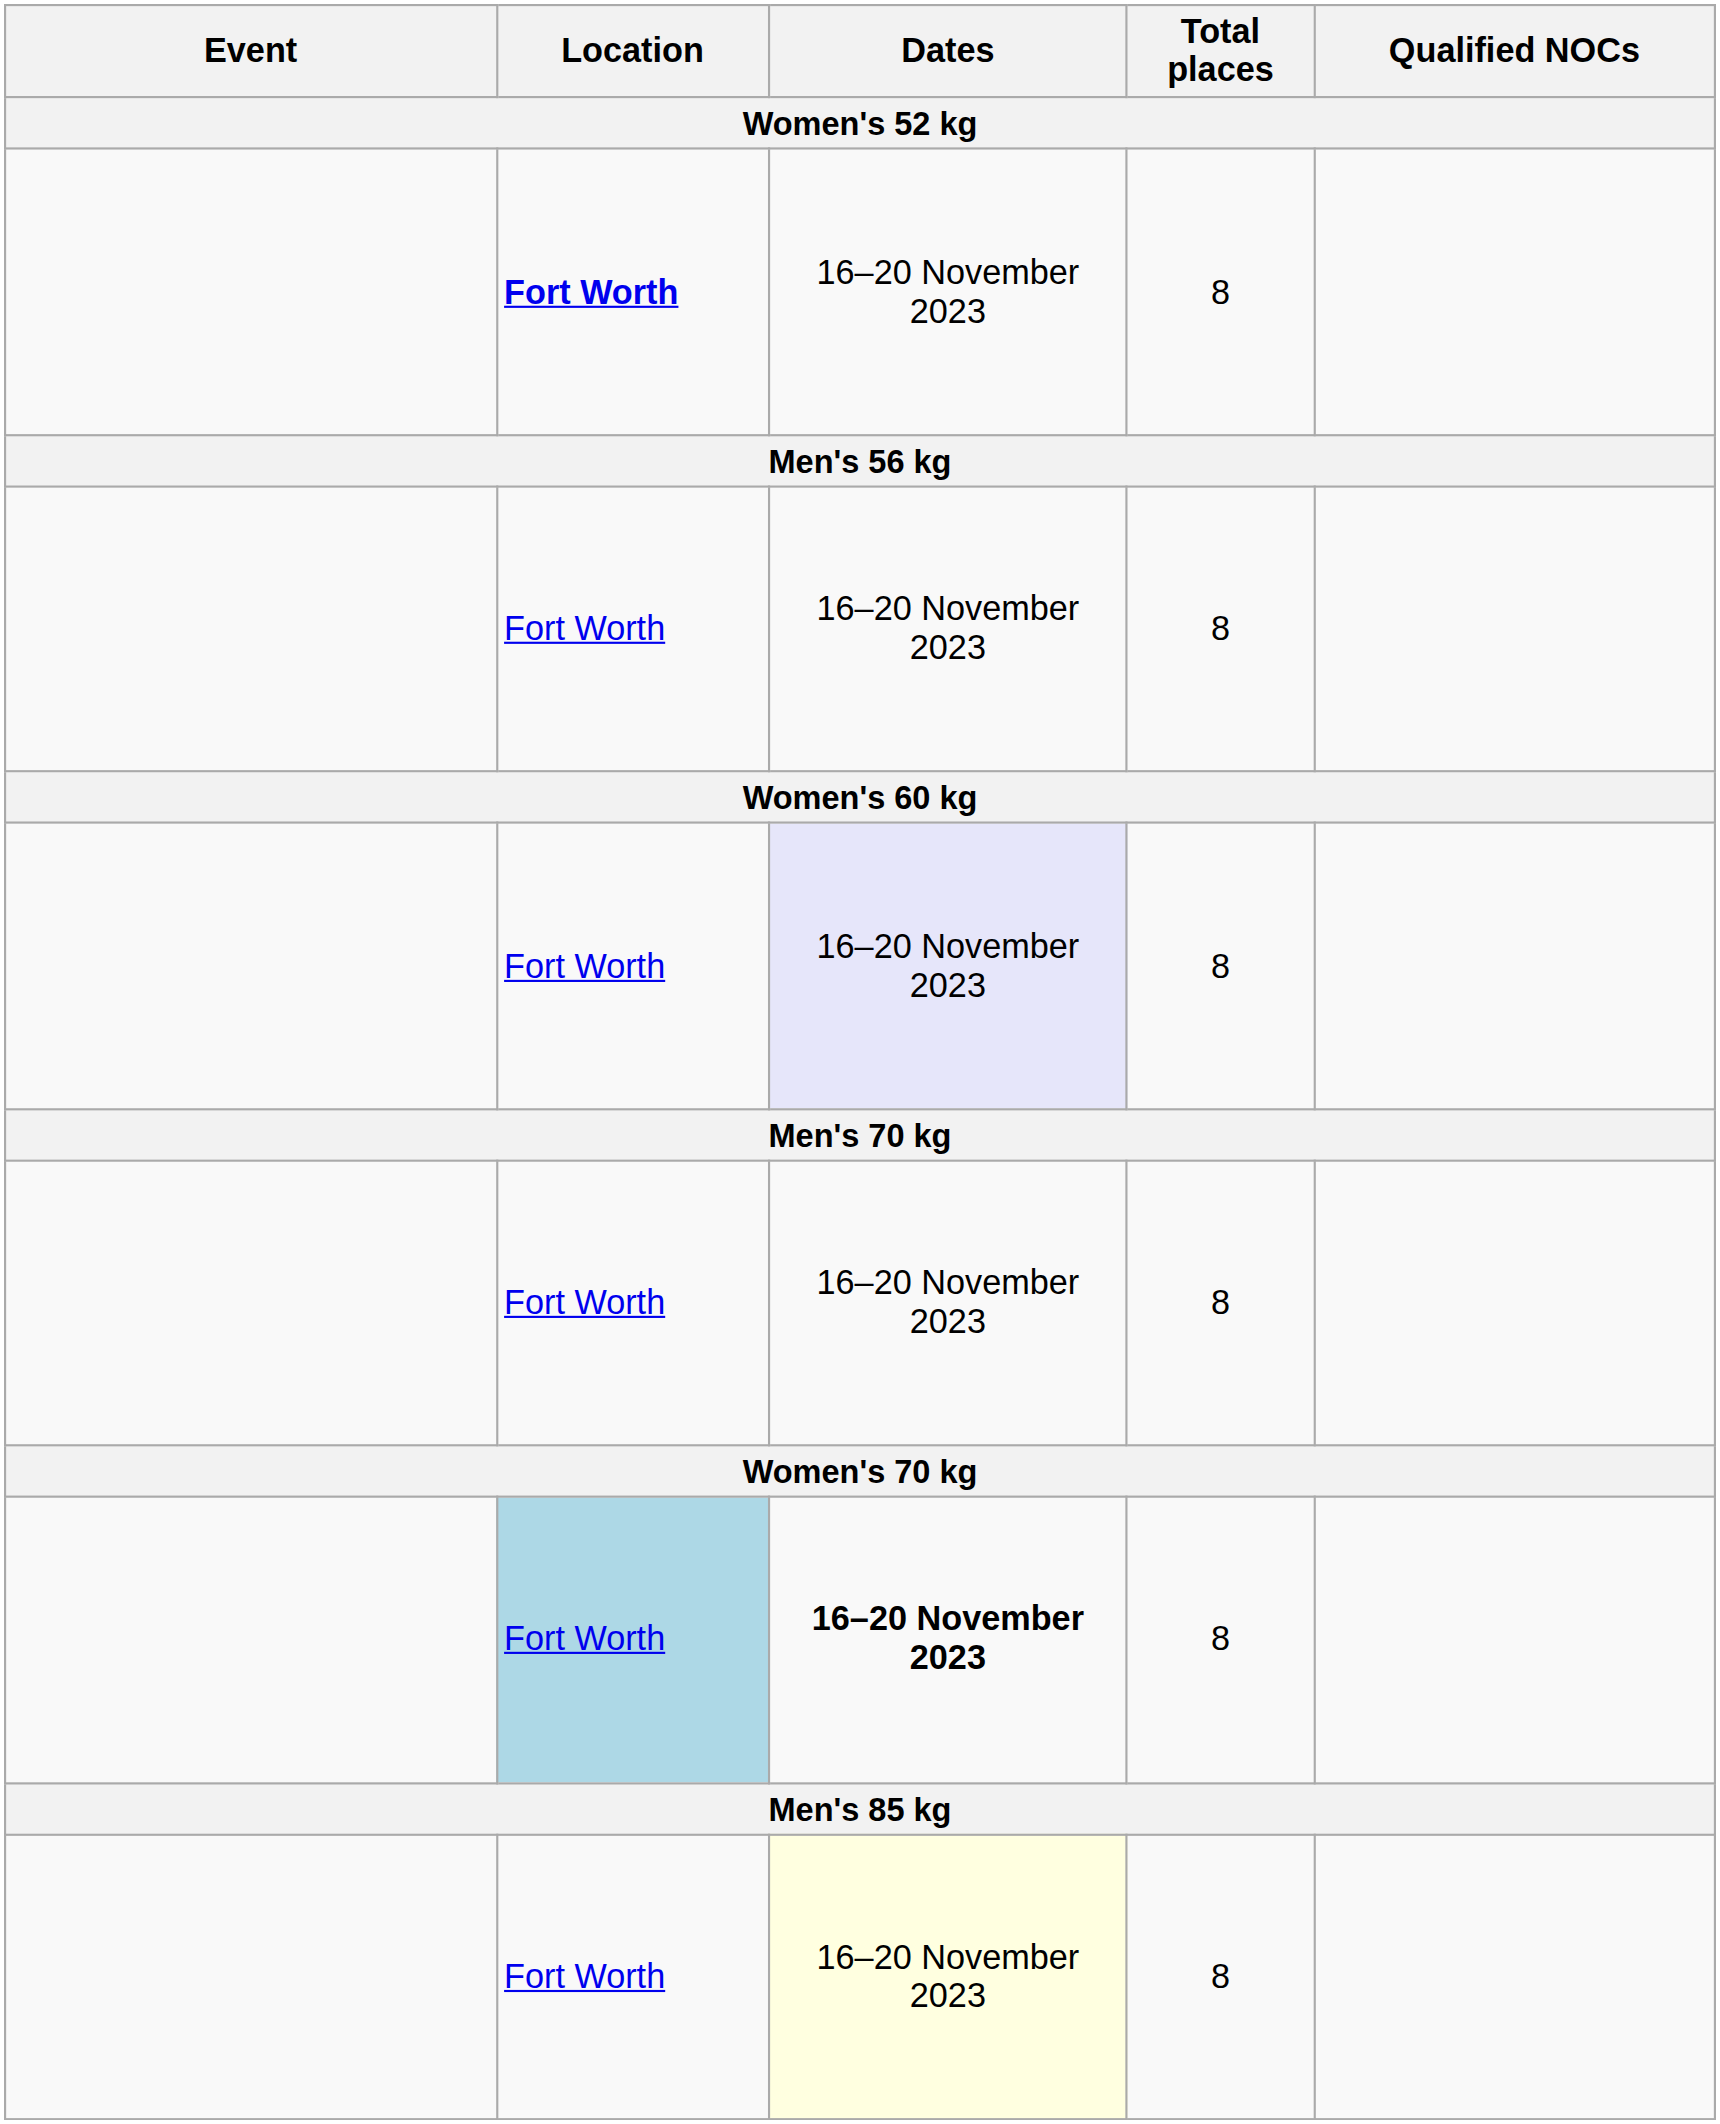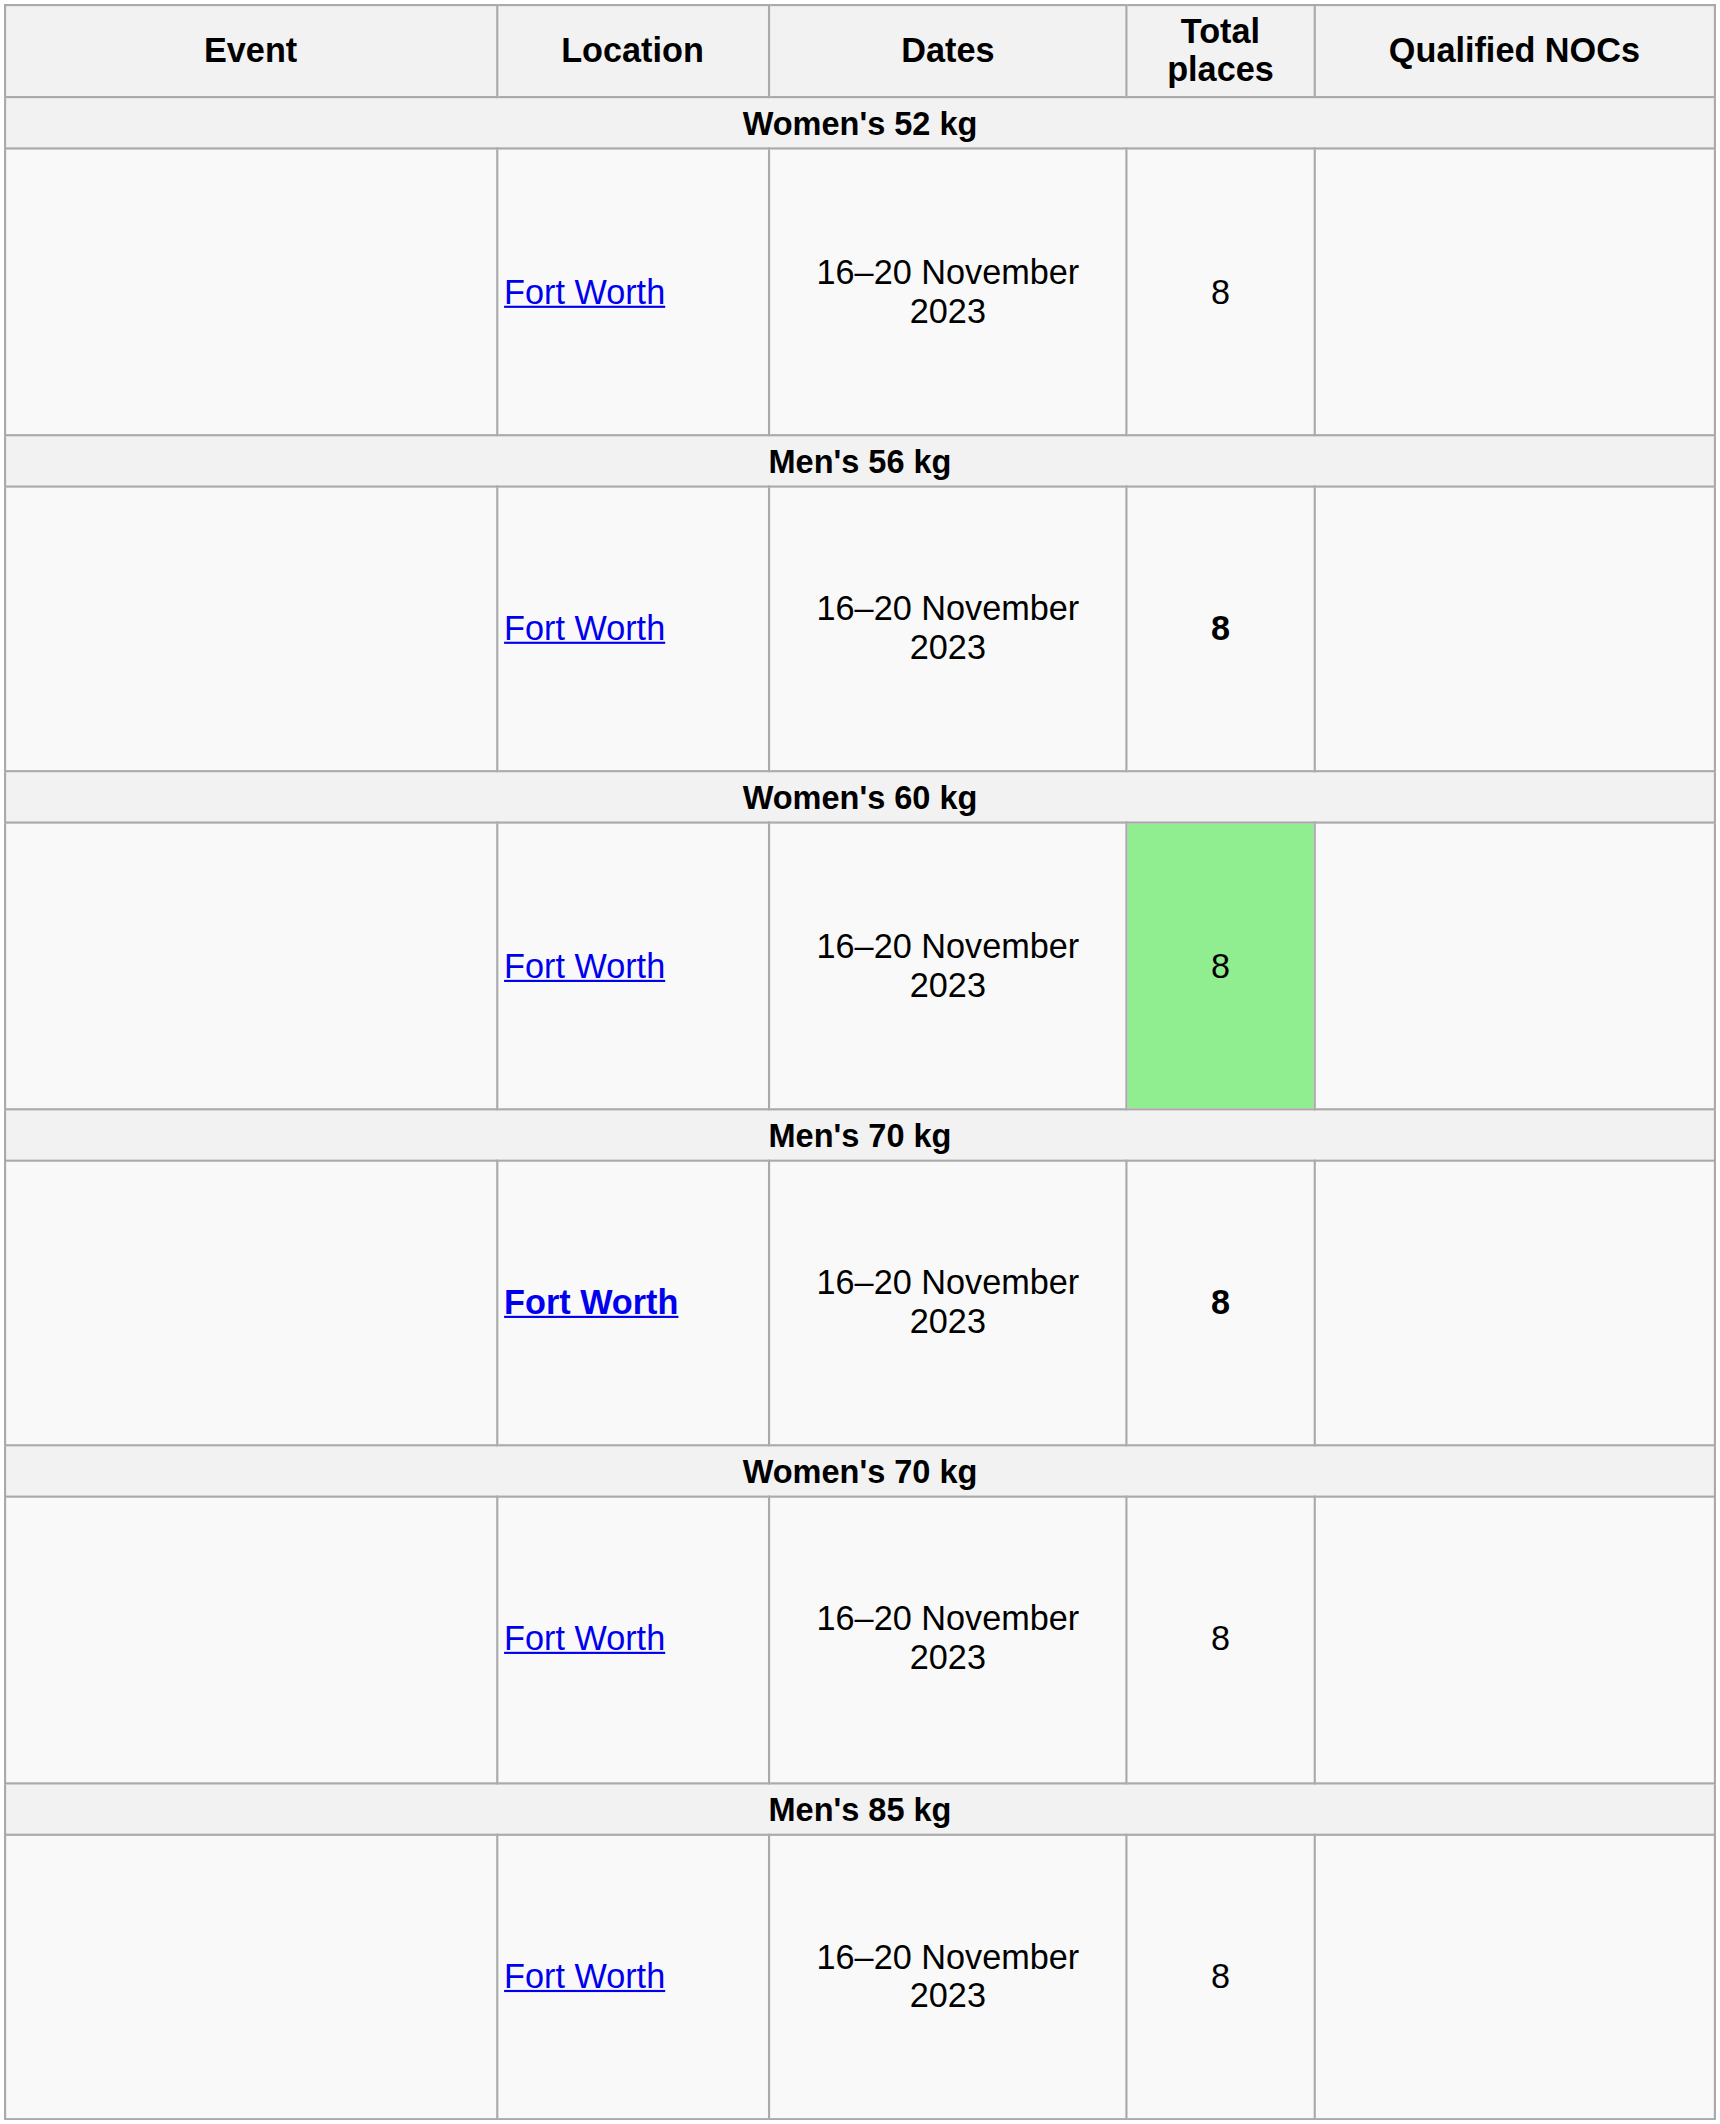(591, 291) bold -> (585, 291) normal
(1220, 628) normal -> (1220, 628) bold
(948, 965) lavender background -> (948, 965) no background
(1220, 965) no background -> (1220, 965) lightgreen background
(585, 1302) normal -> (591, 1302) bold
(1220, 1302) normal -> (1220, 1302) bold
(585, 1639) lightblue background -> (585, 1639) no background
(948, 1639) bold -> (948, 1639) normal
(948, 1976) lightyellow background -> (948, 1976) no background
